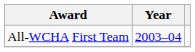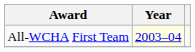(158, 36) no background -> (158, 36) lightyellow background
